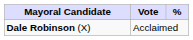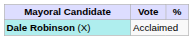(49, 27) no background -> (49, 27) paleturquoise background
